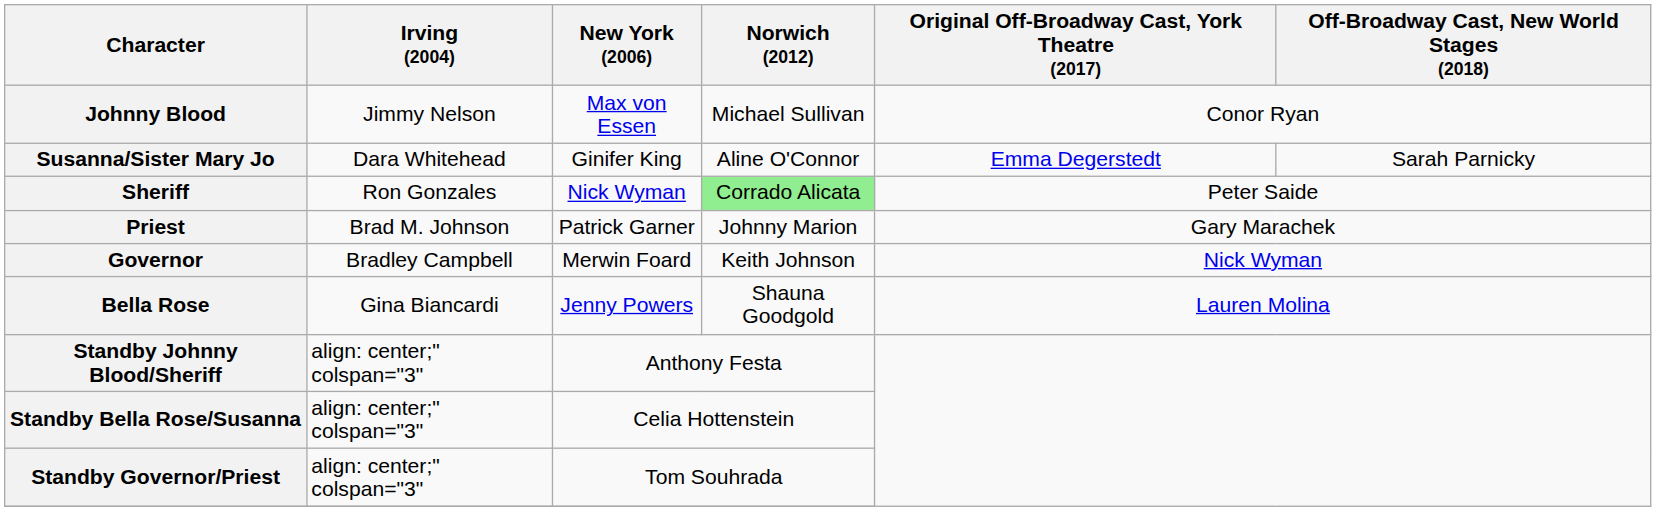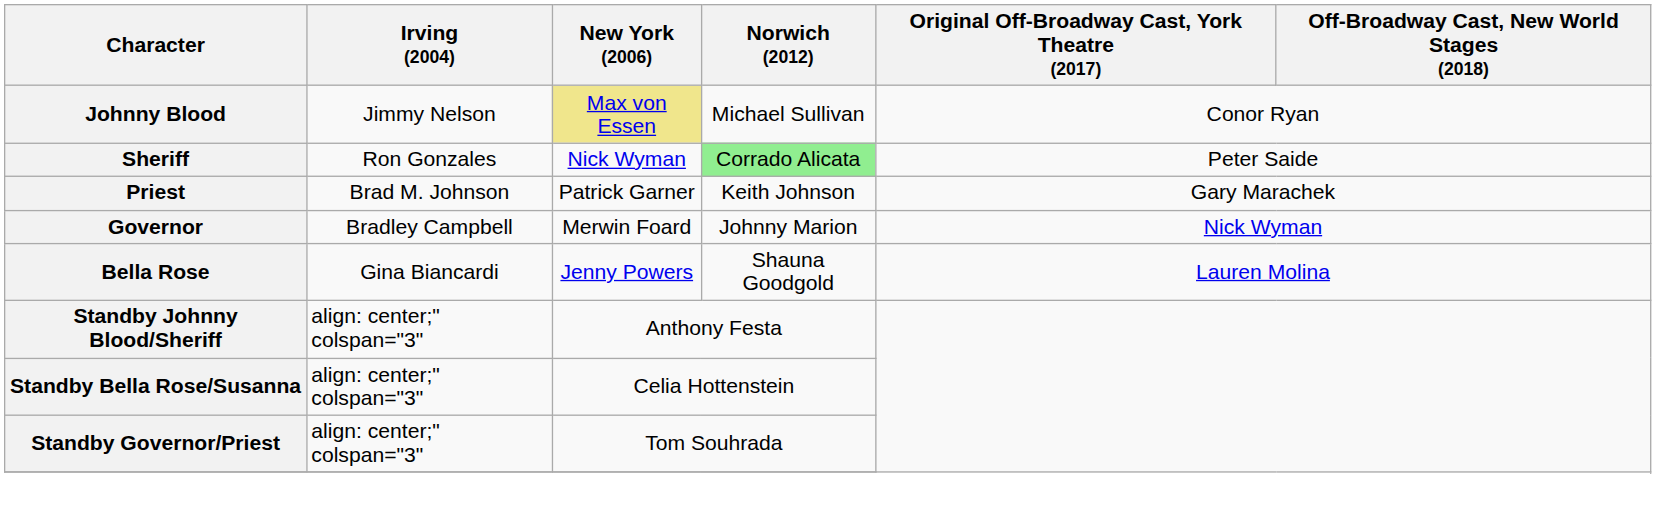(627, 114) no background -> (627, 114) khaki background
- row: (156, 159)
(788, 226) Johnny Marion -> (788, 193) Keith Johnson
(788, 260) Keith Johnson -> (788, 226) Johnny Marion
